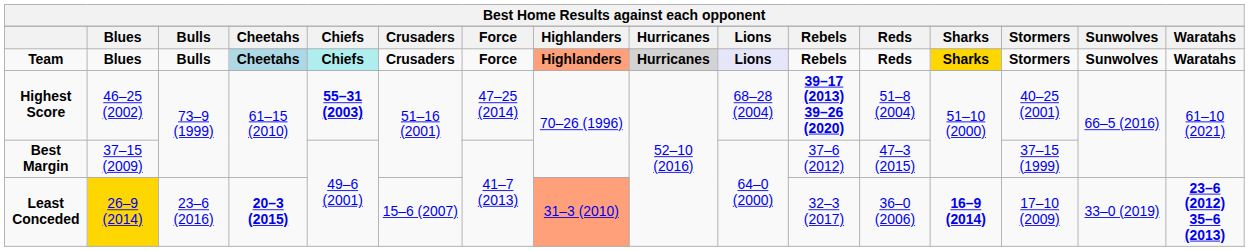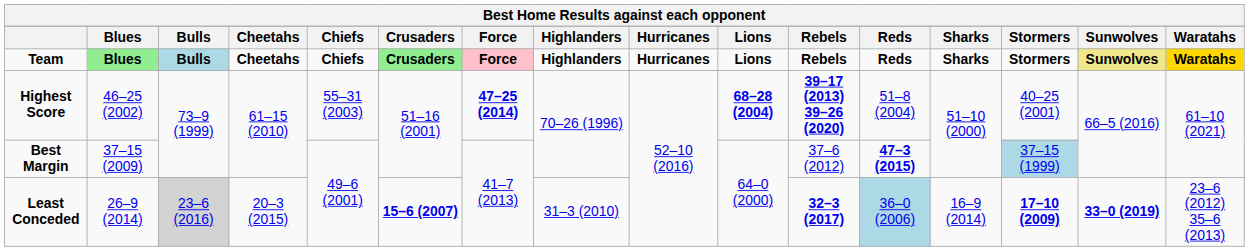(123, 59) no background -> (123, 59) lightgreen background
(194, 59) no background -> (194, 59) lightblue background
(268, 59) lightblue background -> (268, 59) no background
(343, 59) paleturquoise background -> (343, 59) no background
(420, 59) no background -> (420, 59) lightgreen background
(498, 59) no background -> (498, 59) pink background
(581, 59) lightsalmon background -> (581, 59) no background
(673, 59) lightgrey background -> (673, 59) no background
(753, 59) lavender background -> (753, 59) no background
(966, 59) gold background -> (966, 59) no background
(1122, 59) no background -> (1122, 59) khaki background
(1205, 59) no background -> (1205, 59) gold background
(343, 105) bold -> (343, 105) normal
(498, 105) normal -> (498, 105) bold
(753, 105) normal -> (753, 105) bold
(895, 158) normal -> (895, 158) bold
(1040, 158) no background -> (1040, 158) lightblue background
(123, 212) gold background -> (123, 212) no background
(194, 212) no background -> (194, 212) lightgrey background
(268, 212) bold -> (268, 212) normal
(420, 212) normal -> (420, 212) bold
(581, 212) lightsalmon background -> (581, 212) no background
(824, 212) normal -> (824, 212) bold
(895, 212) no background -> (895, 212) lightblue background
(966, 212) bold -> (966, 212) normal
(1040, 212) normal -> (1040, 212) bold
(1122, 212) normal -> (1122, 212) bold
(1205, 212) bold -> (1205, 212) normal
